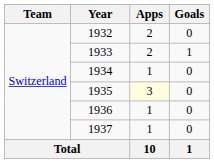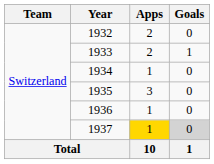(149, 91) lightyellow background -> (149, 91) no background
(149, 129) no background -> (149, 129) gold background
(189, 129) no background -> (189, 129) lightgrey background
